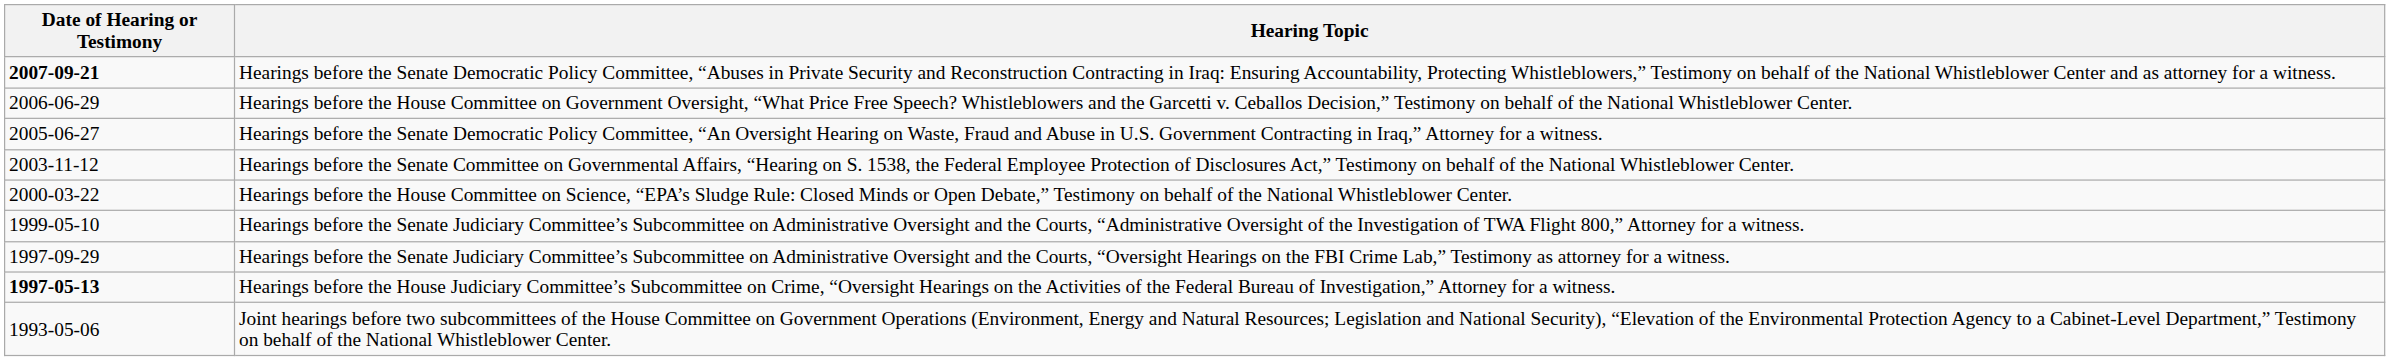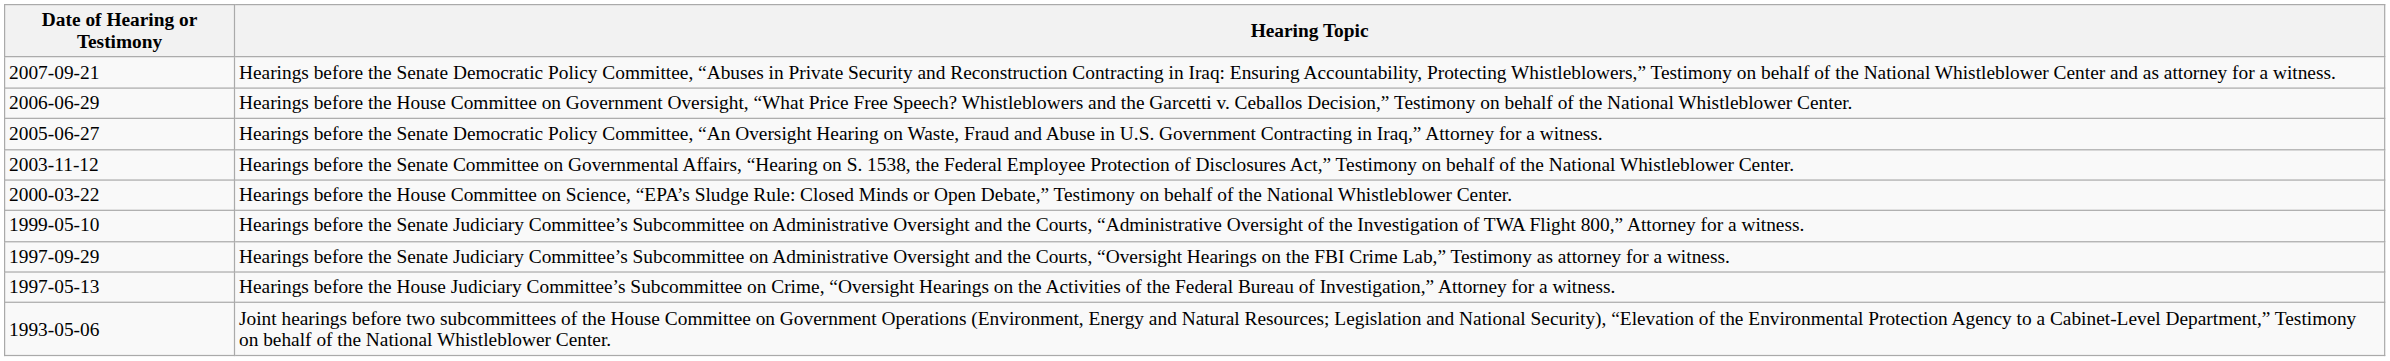(54, 72) bold -> (54, 72) normal
(54, 287) bold -> (54, 287) normal
